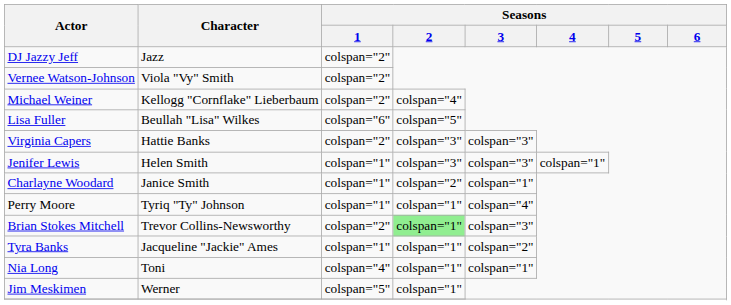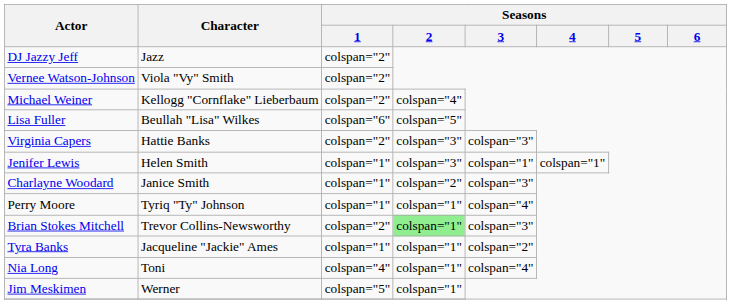(501, 162) colspan="3" -> (501, 162) colspan="1"
(501, 183) colspan="1" -> (501, 183) colspan="3"
(501, 267) colspan="1" -> (501, 267) colspan="4"
